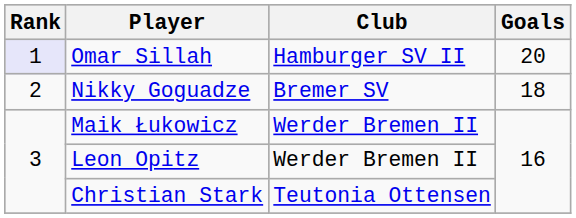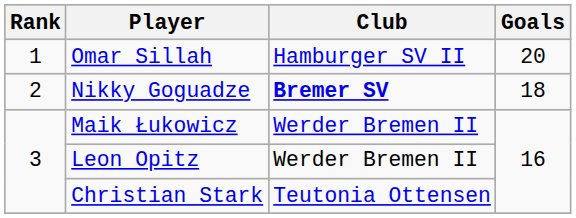(35, 57) lavender background -> (35, 57) no background
(331, 92) normal -> (331, 92) bold
